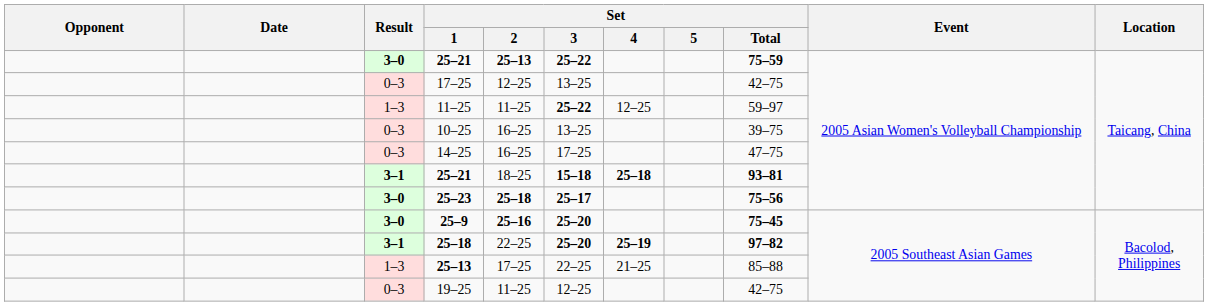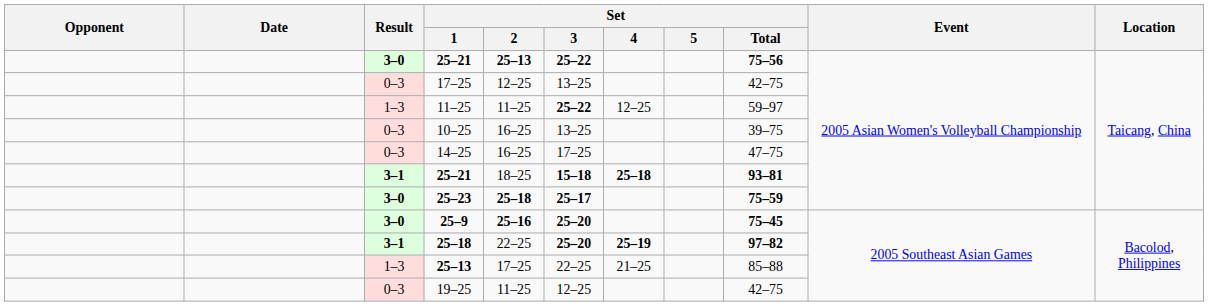(766, 61) 75–59 -> (766, 61) 75–56
(766, 198) 75–56 -> (766, 198) 75–59
